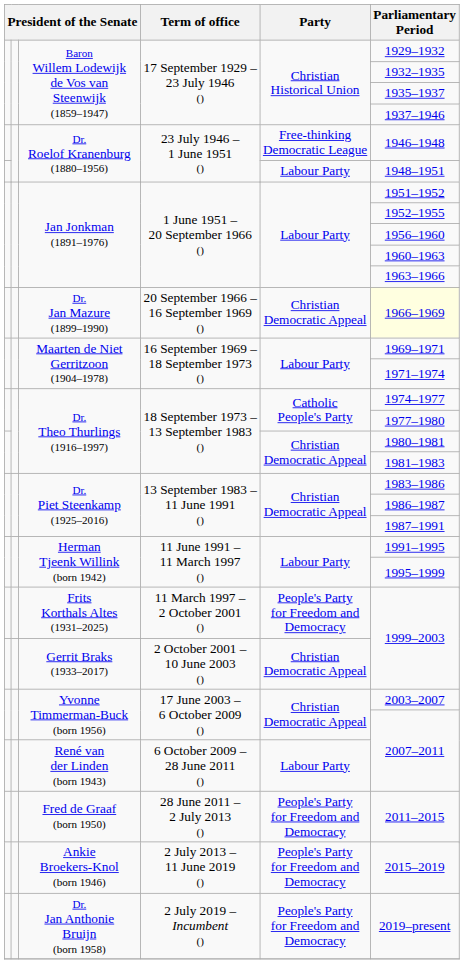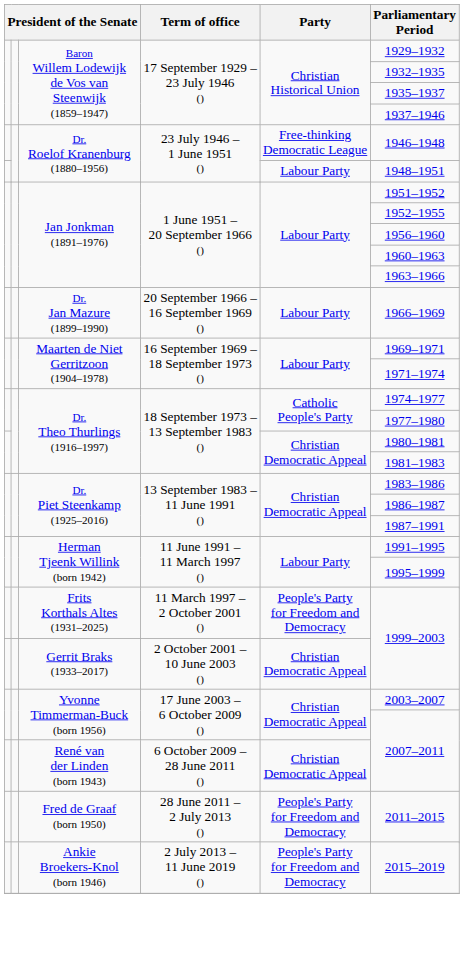(315, 312) Christian Democratic Appeal -> (315, 312) Labour Party
(415, 312) lightyellow background -> (415, 312) no background
(315, 765) Labour Party -> (315, 765) Christian Democratic Appeal
- row: (79, 926)
